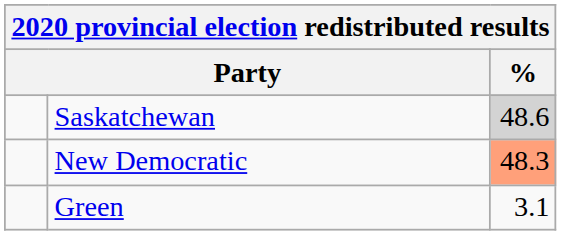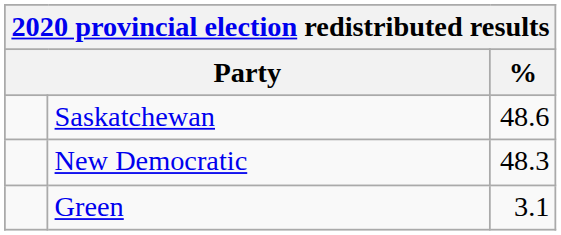(525, 116) lightgrey background -> (525, 116) no background
(525, 161) lightsalmon background -> (525, 161) no background
